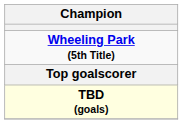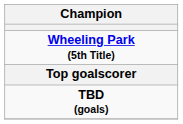(91, 101) lightyellow background -> (91, 101) no background
